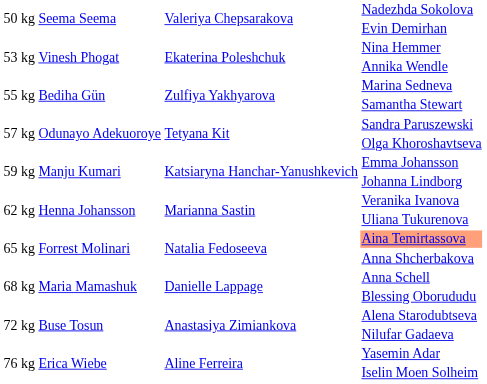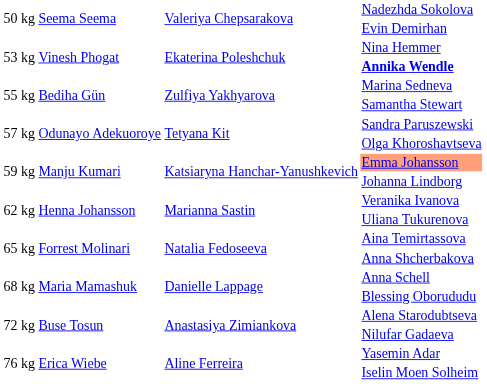(405, 66) normal -> (408, 66) bold
(410, 162) no background -> (410, 162) lightsalmon background
(414, 239) lightsalmon background -> (414, 239) no background
